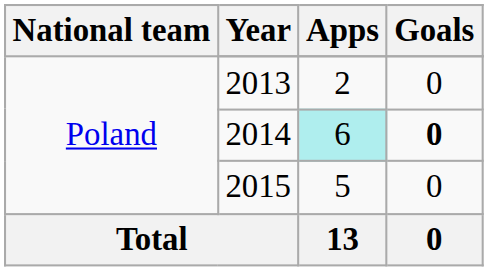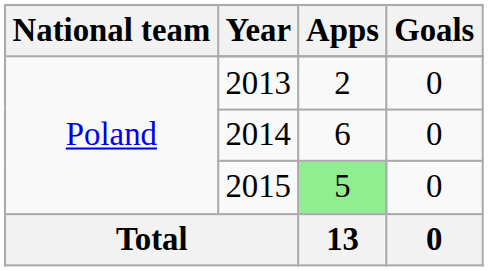(343, 134) paleturquoise background -> (343, 134) no background
(434, 134) bold -> (434, 134) normal
(343, 186) no background -> (343, 186) lightgreen background
